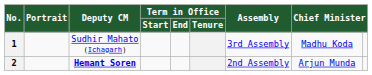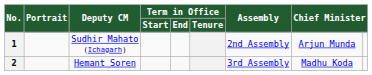(258, 44) 3rd Assembly -> (258, 44) 2nd Assembly
(327, 44) Madhu Koda -> (327, 44) Arjun Munda
(105, 63) bold -> (105, 63) normal
(258, 63) 2nd Assembly -> (258, 63) 3rd Assembly
(327, 63) Arjun Munda -> (327, 63) Madhu Koda
